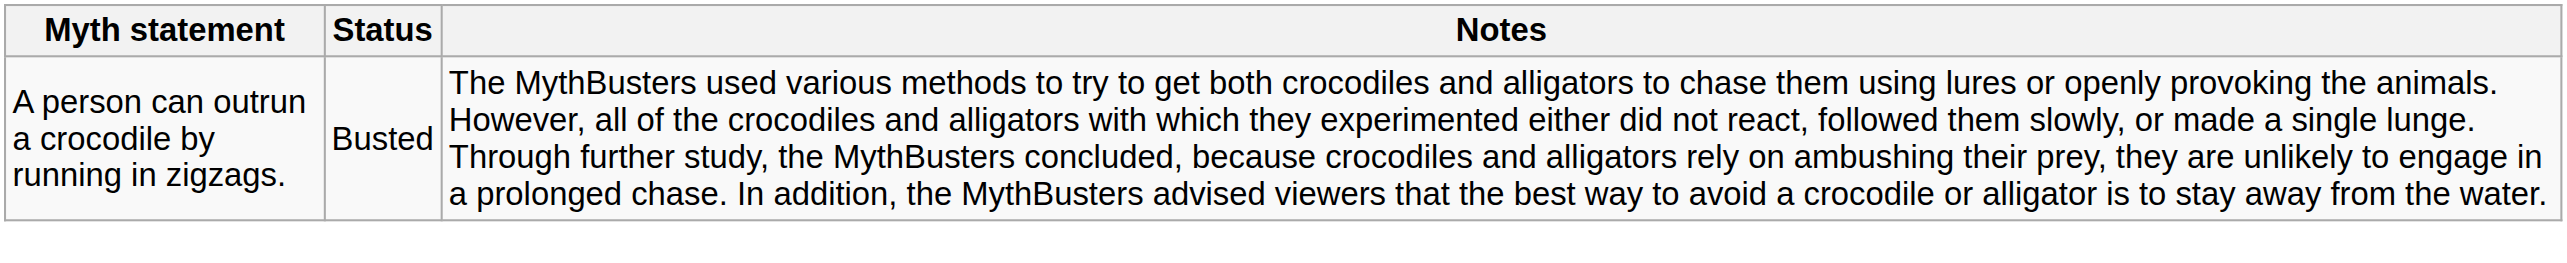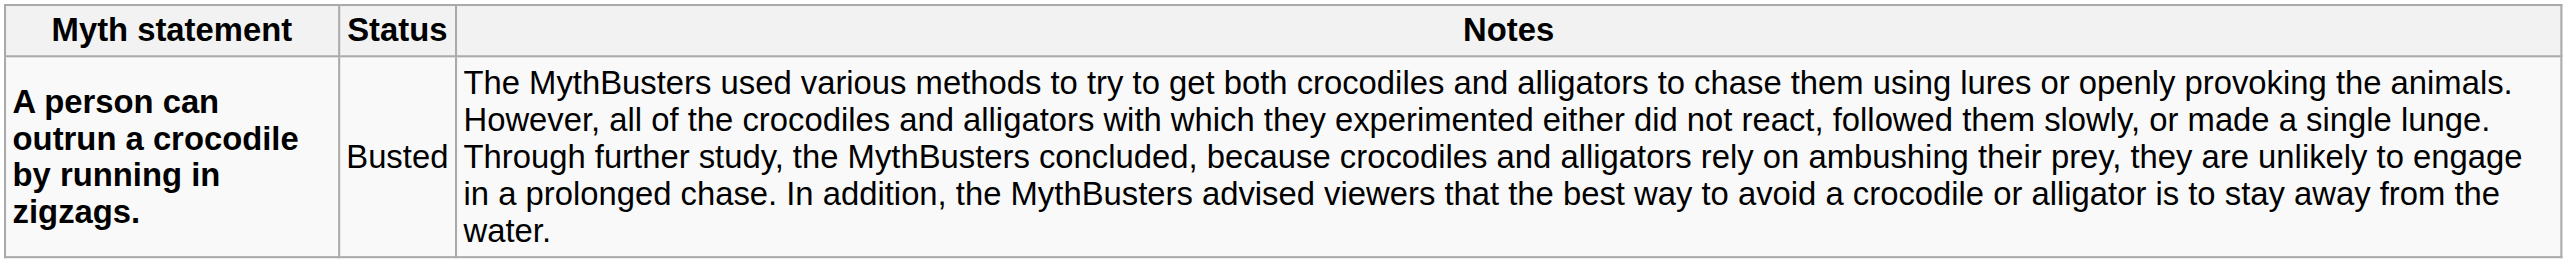(159, 137) normal -> (156, 156) bold
